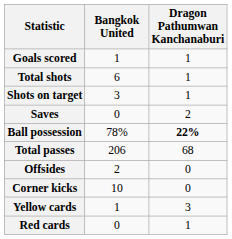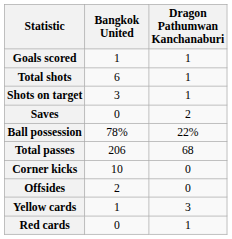(188, 132) bold -> (188, 132) normal
rows swapped: (45, 188) <-> (45, 169)
